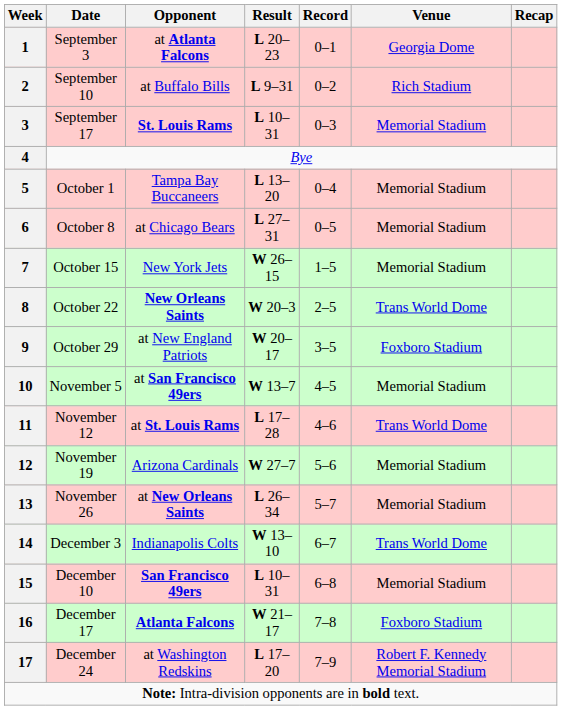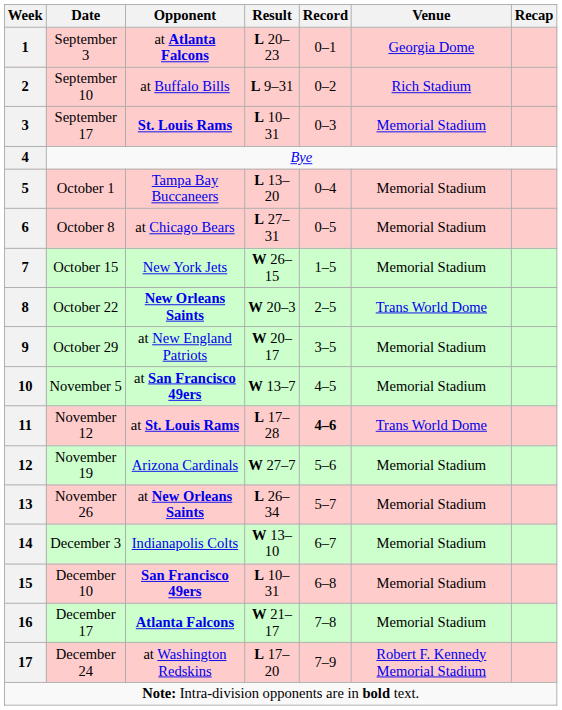(431, 346) Foxboro Stadium -> (431, 346) Memorial Stadium
(325, 425) normal -> (325, 425) bold
(431, 544) Trans World Dome -> (431, 544) Memorial Stadium
(431, 623) Foxboro Stadium -> (431, 623) Memorial Stadium
